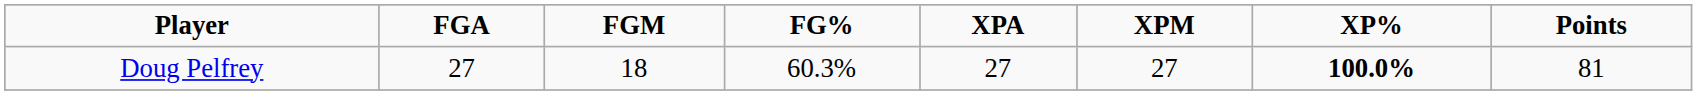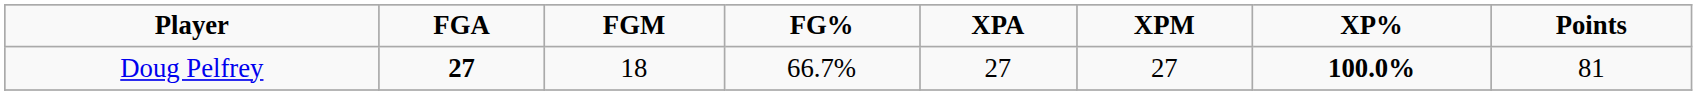(462, 68) normal -> (462, 68) bold
(822, 68) 60.3% -> (822, 68) 66.7%
